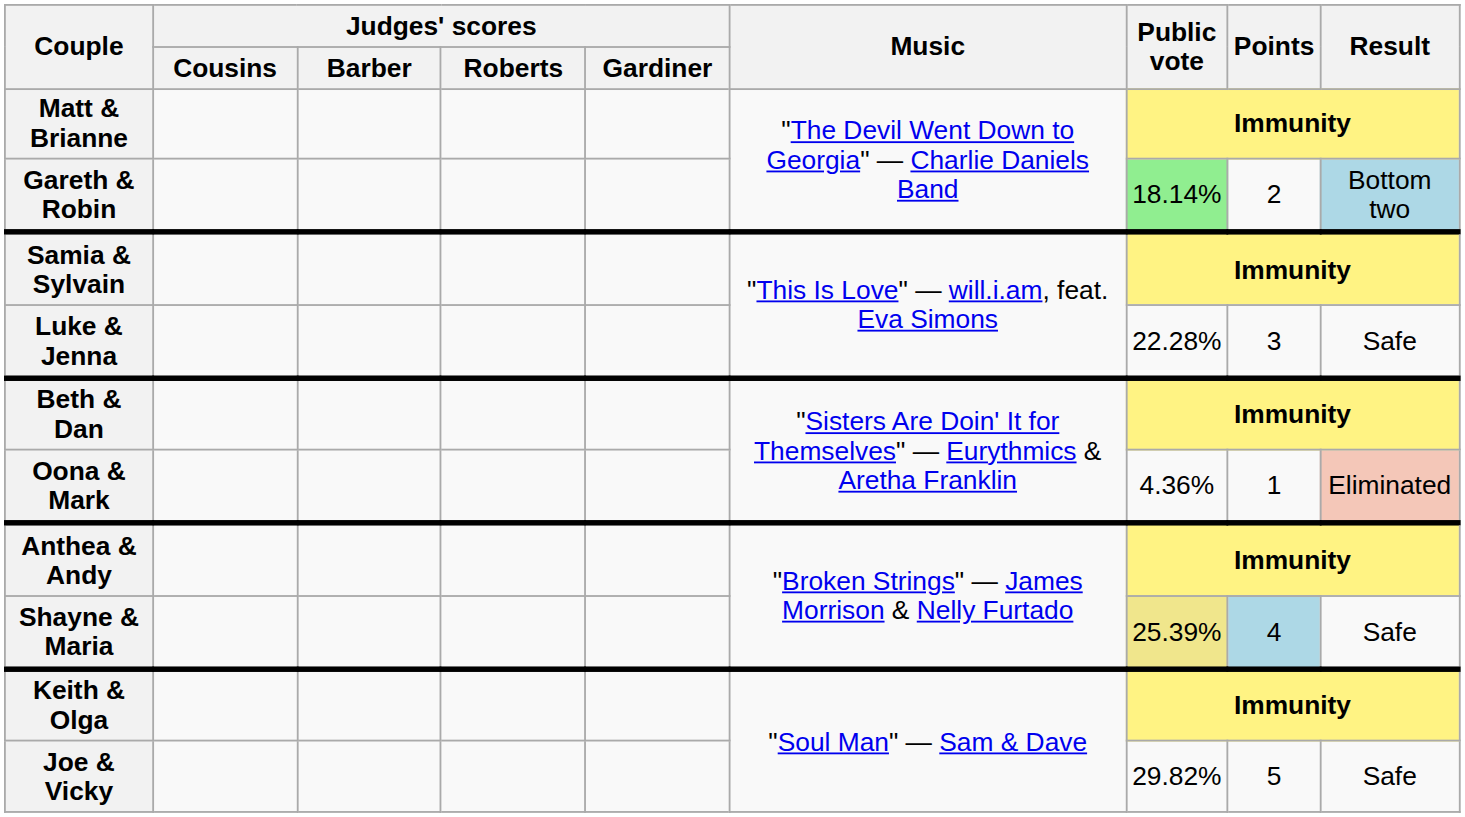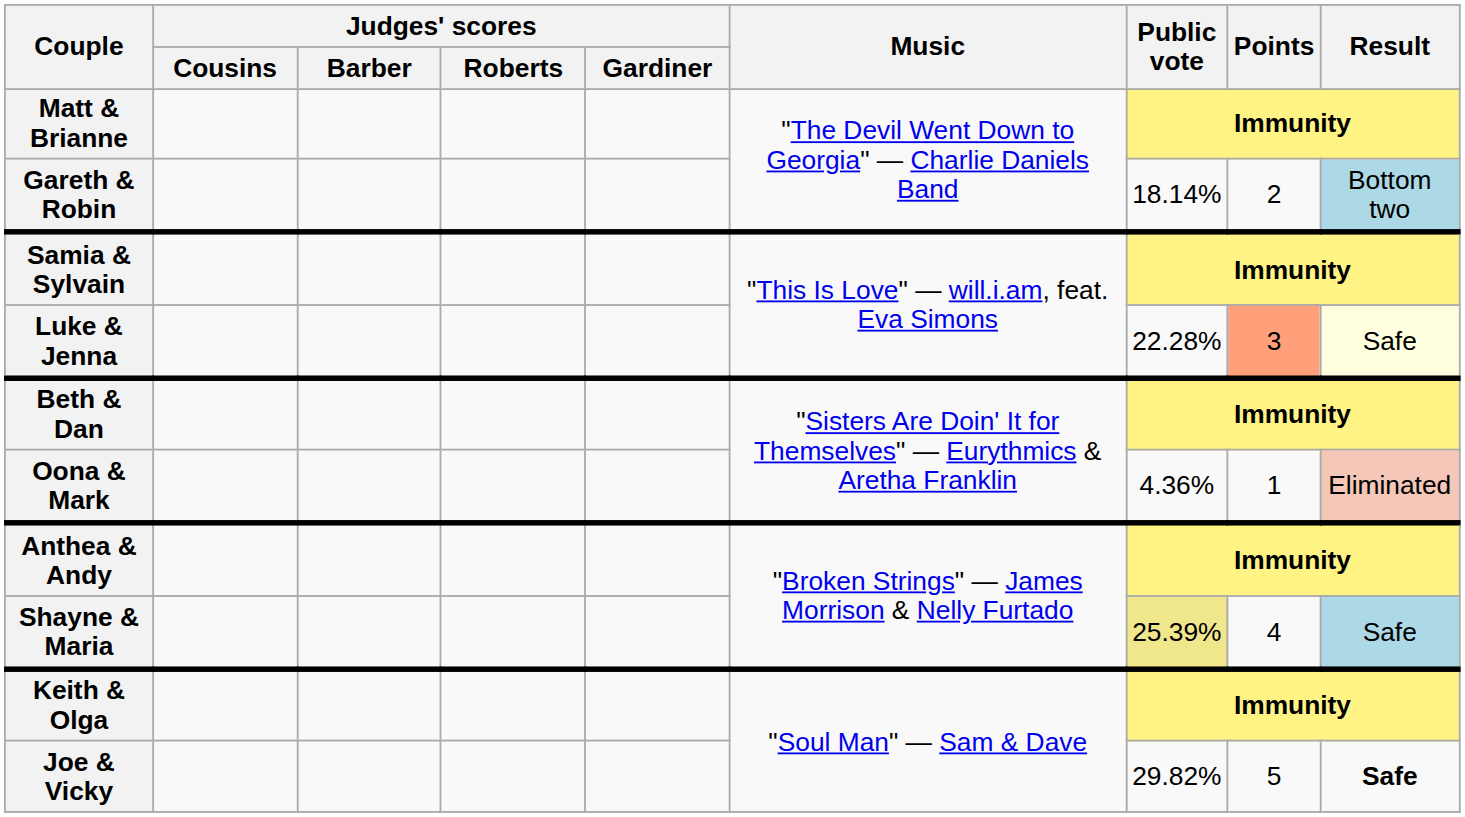(1177, 195) lightgreen background -> (1177, 195) no background
(1274, 340) no background -> (1274, 340) lightsalmon background
(1390, 340) no background -> (1390, 340) lightyellow background
(1274, 631) lightblue background -> (1274, 631) no background
(1390, 631) no background -> (1390, 631) lightblue background
(1390, 777) normal -> (1390, 777) bold
